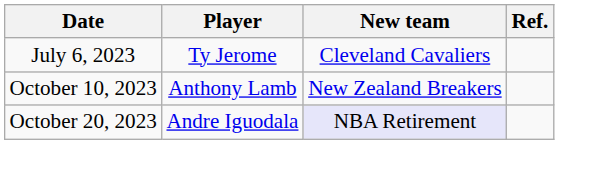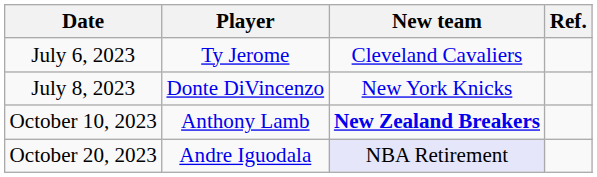+ row: (83, 88)
(405, 88) normal -> (437, 121) bold
